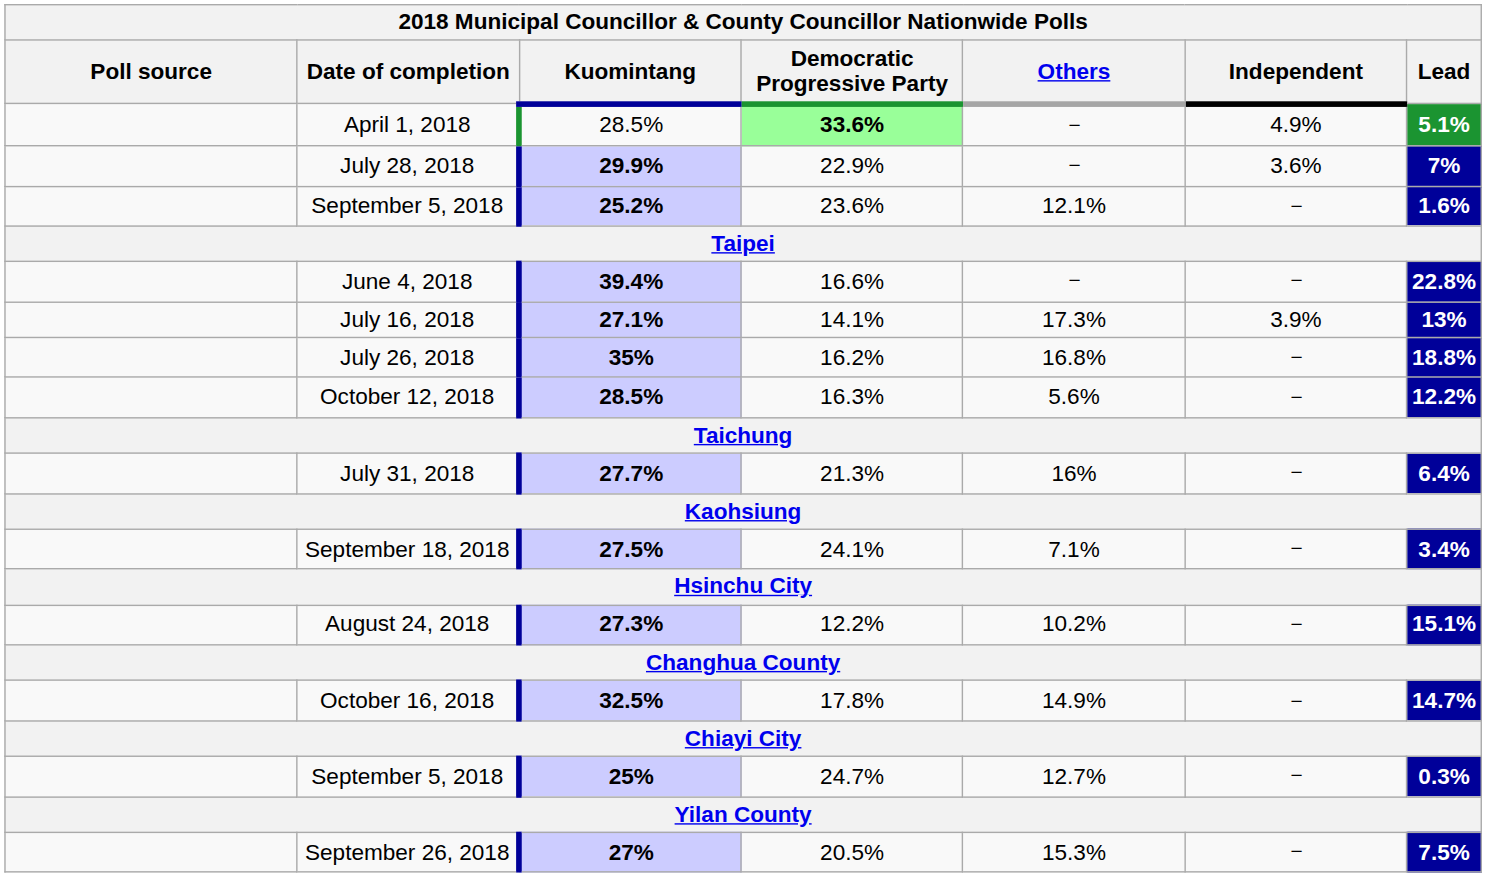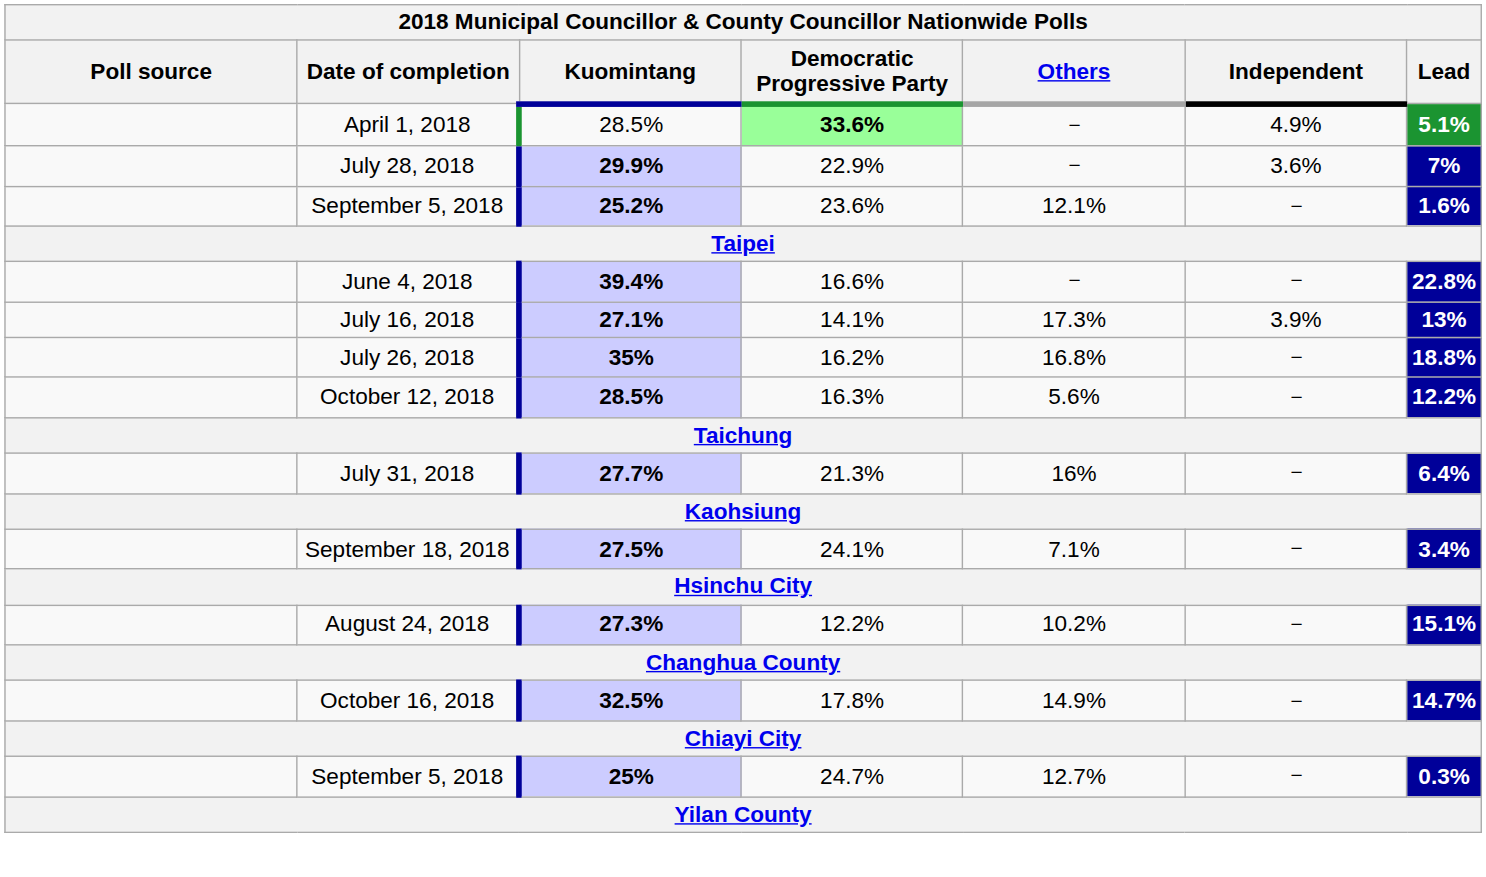- row: (407, 851)
